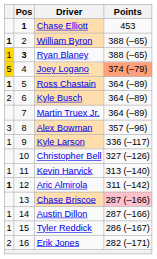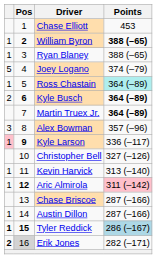(24, 26) bold -> (24, 26) normal
(9, 41) bold -> (9, 41) normal
(24, 41) normal -> (24, 41) bold
(128, 41) normal -> (128, 41) bold
(9, 55) gold background -> (9, 55) no background
(24, 55) bold -> (24, 55) normal
(9, 69) gold background -> (9, 69) no background
(128, 69) lightsalmon background -> (128, 69) no background
(9, 84) bold -> (9, 84) normal
(128, 84) no background -> (128, 84) paleturquoise background
(24, 98) normal -> (24, 98) bold
(128, 98) normal -> (128, 98) bold
(128, 113) normal -> (128, 113) bold
(9, 142) no background -> (9, 142) pink background
(24, 142) normal -> (24, 142) bold
(9, 185) bold -> (9, 185) normal
(24, 185) normal -> (24, 185) bold
(128, 185) no background -> (128, 185) pink background
(128, 199) pink background -> (128, 199) no background
(9, 228) normal -> (9, 228) bold
(24, 228) normal -> (24, 228) bold
(128, 228) no background -> (128, 228) lightblue background
(9, 243) normal -> (9, 243) bold
(24, 243) no background -> (24, 243) lightgrey background
